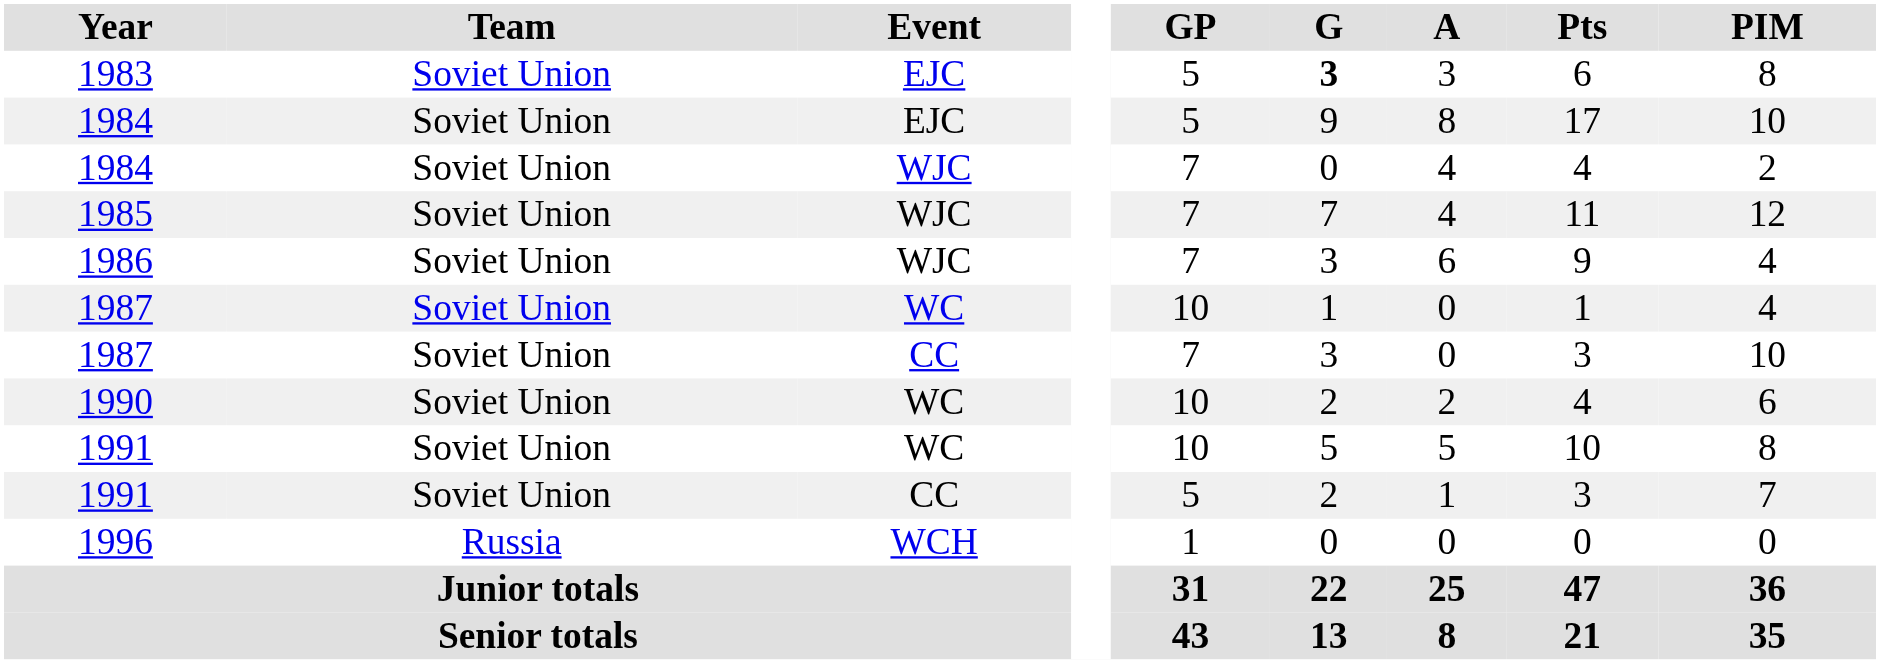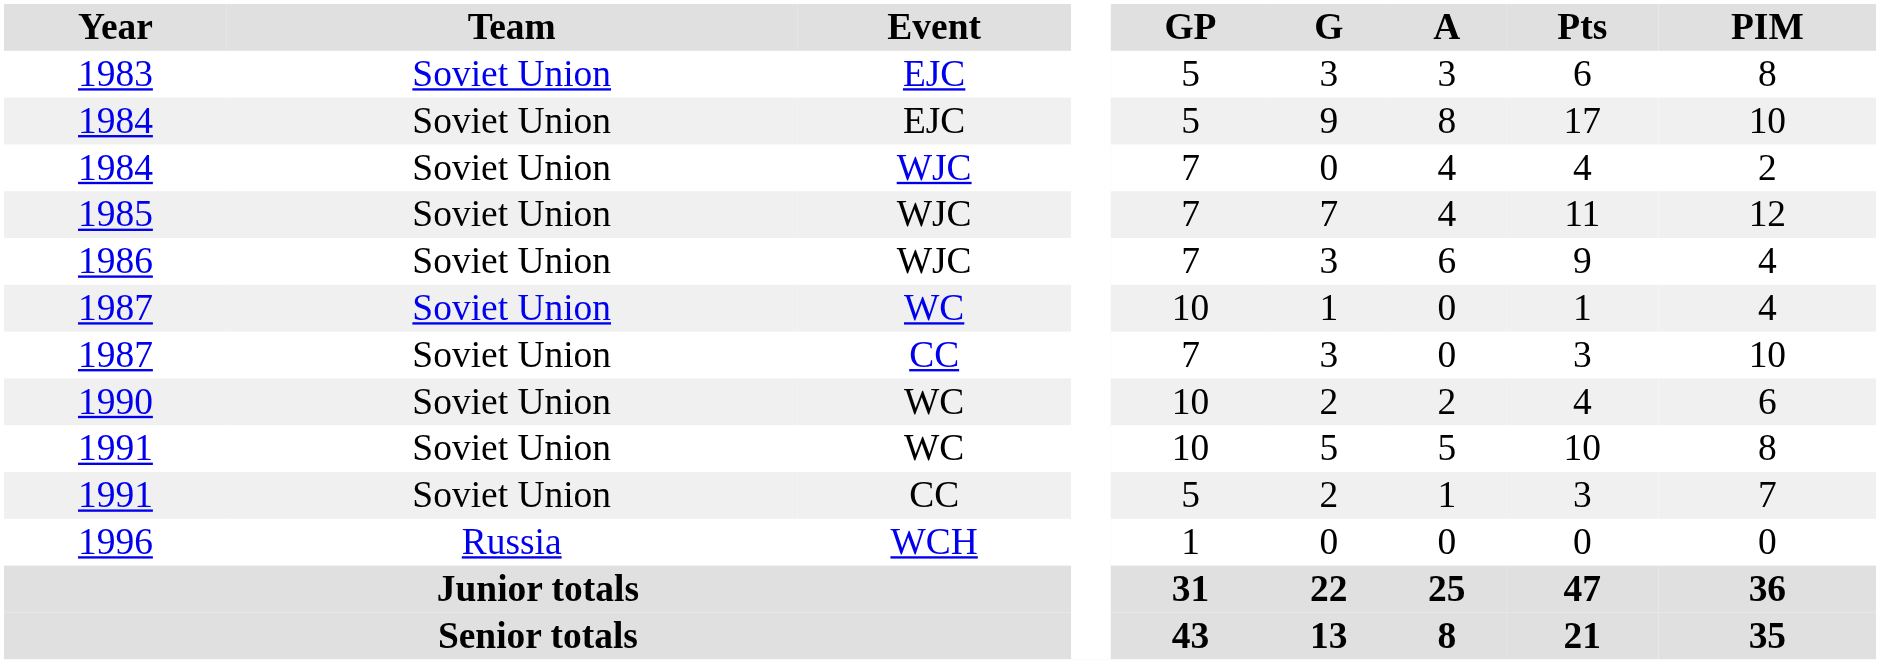(1329, 73) bold -> (1329, 73) normal
